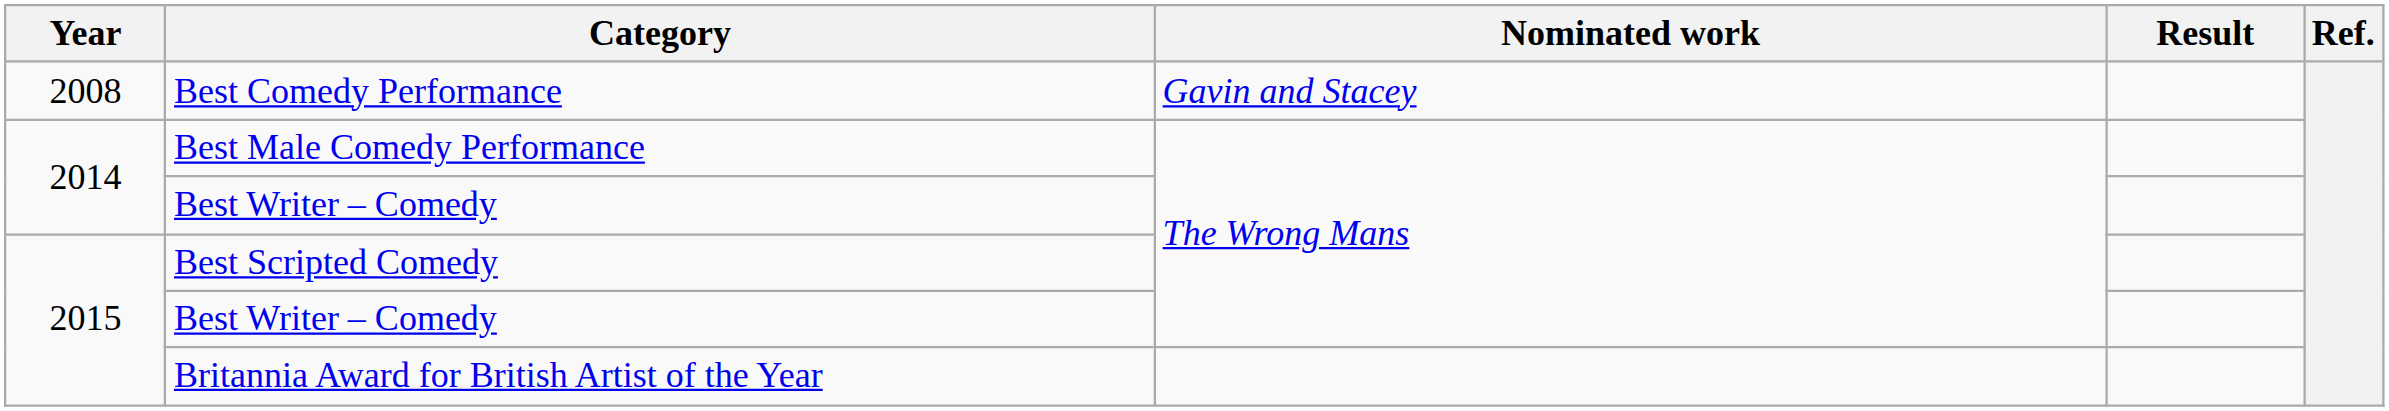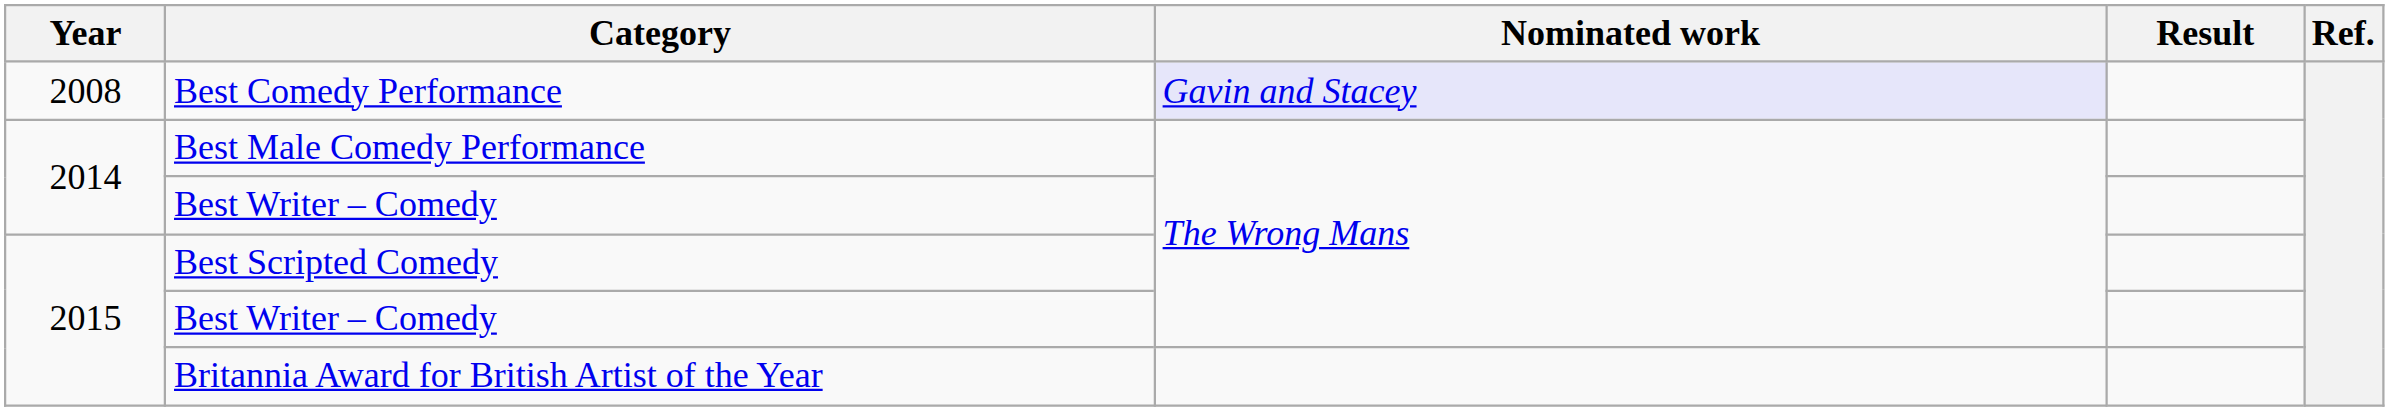(1290, 90) no background -> (1290, 90) lavender background
